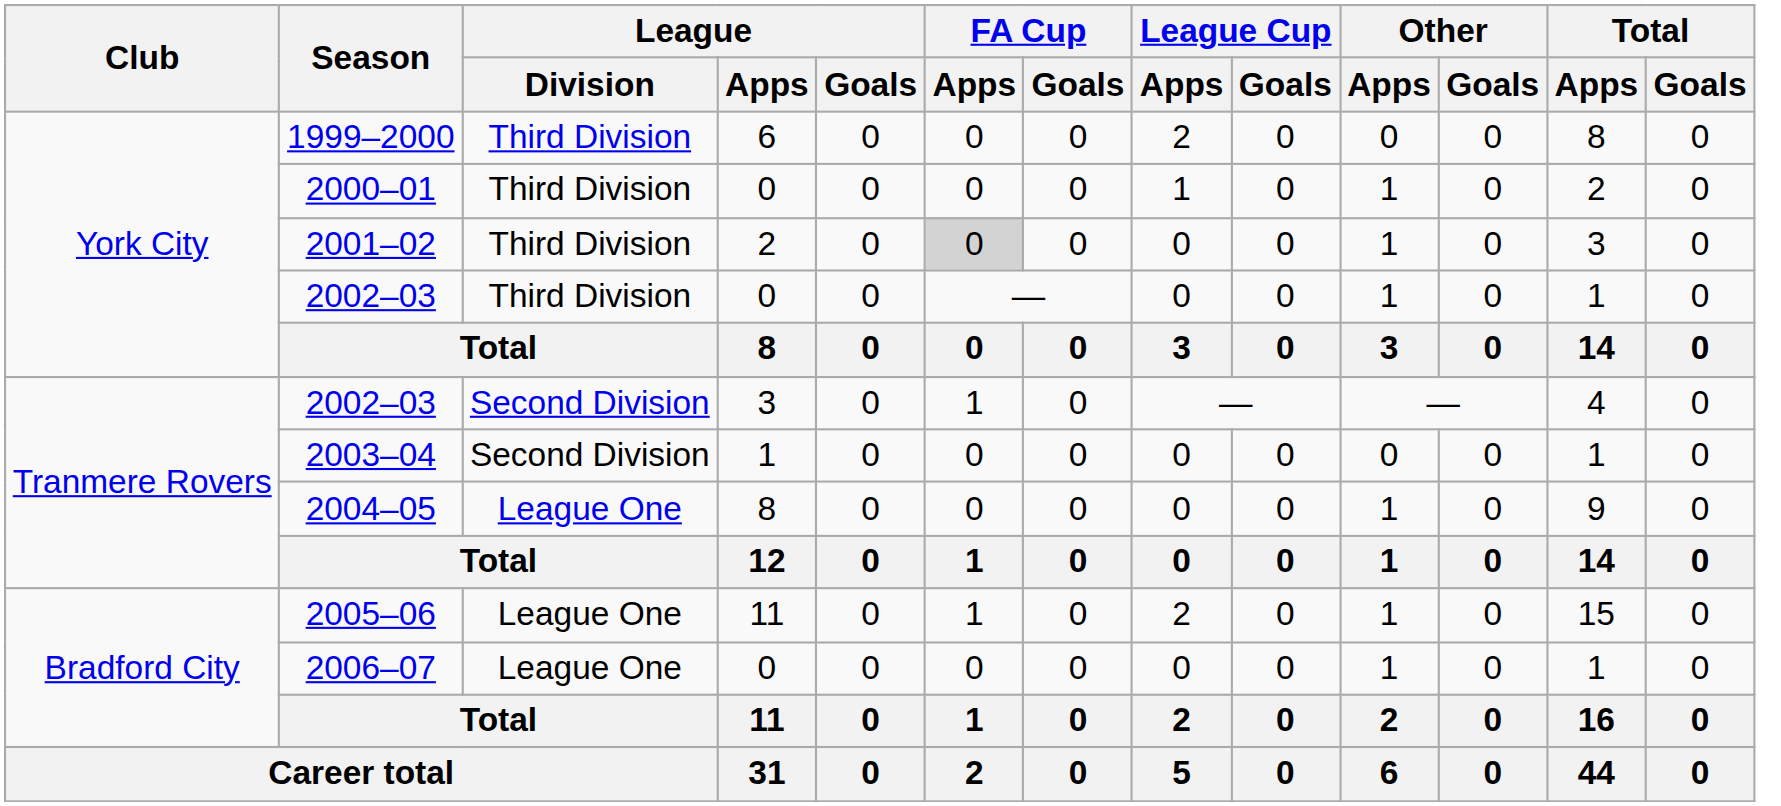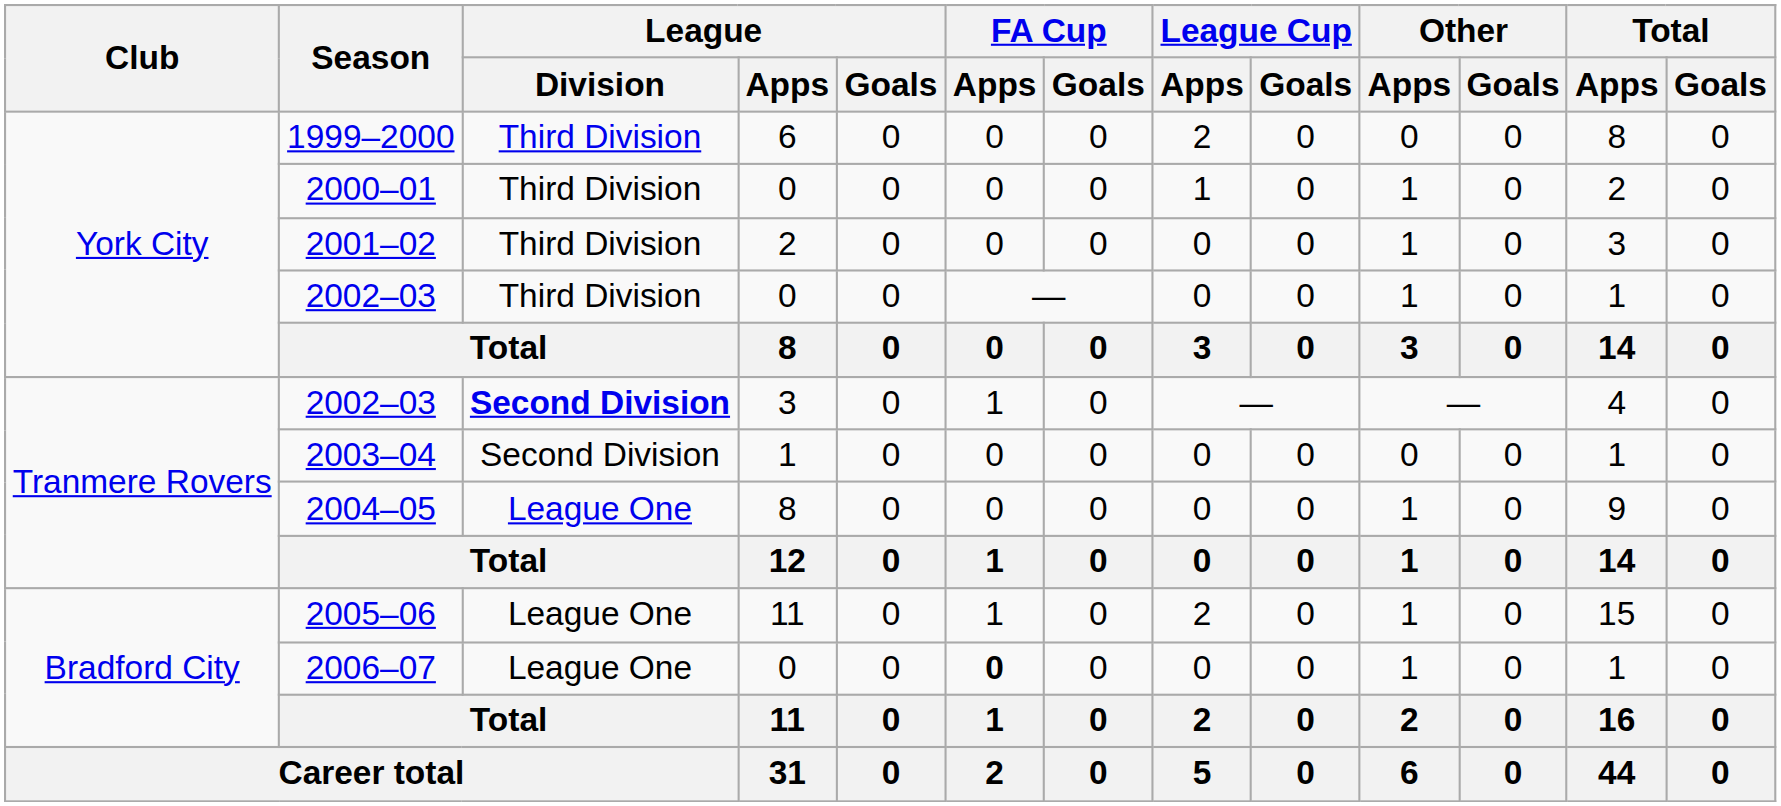(974, 243) lightgrey background -> (995, 243) no background
(590, 402) normal -> (600, 402) bold
(974, 667) normal -> (995, 667) bold
